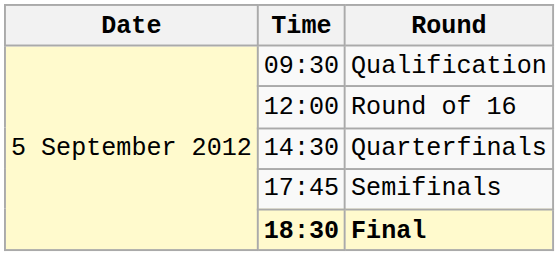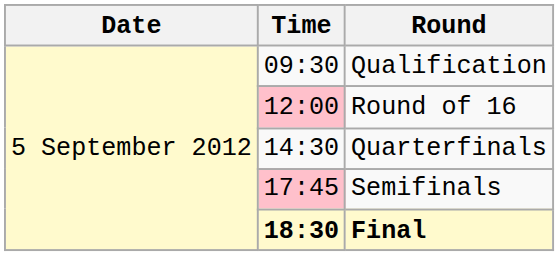(301, 107) no background -> (301, 107) pink background
(301, 189) no background -> (301, 189) pink background
